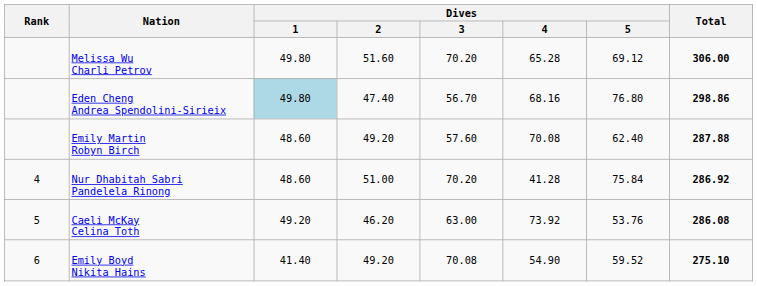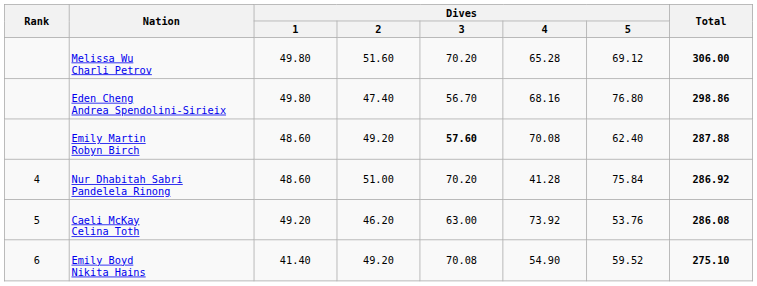(295, 99) lightblue background -> (295, 99) no background
(462, 139) normal -> (462, 139) bold
